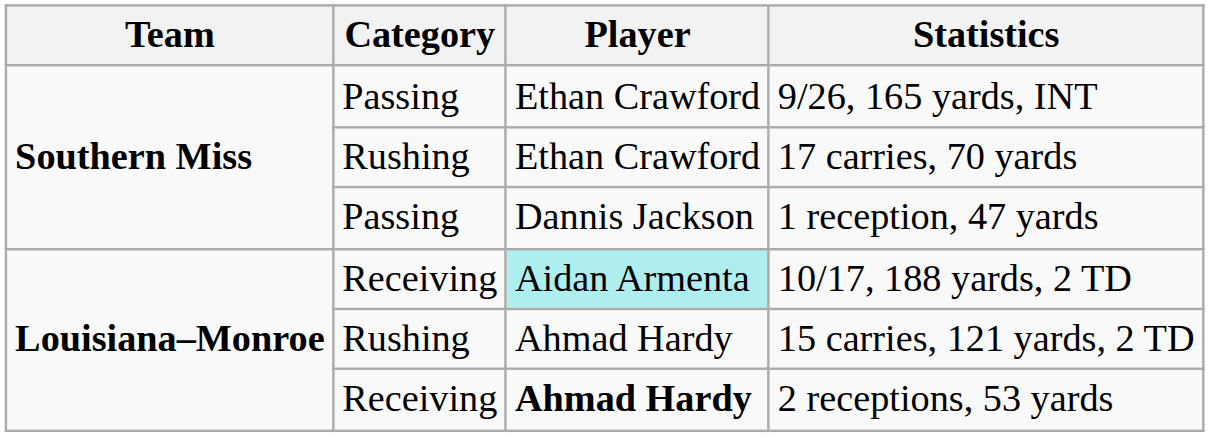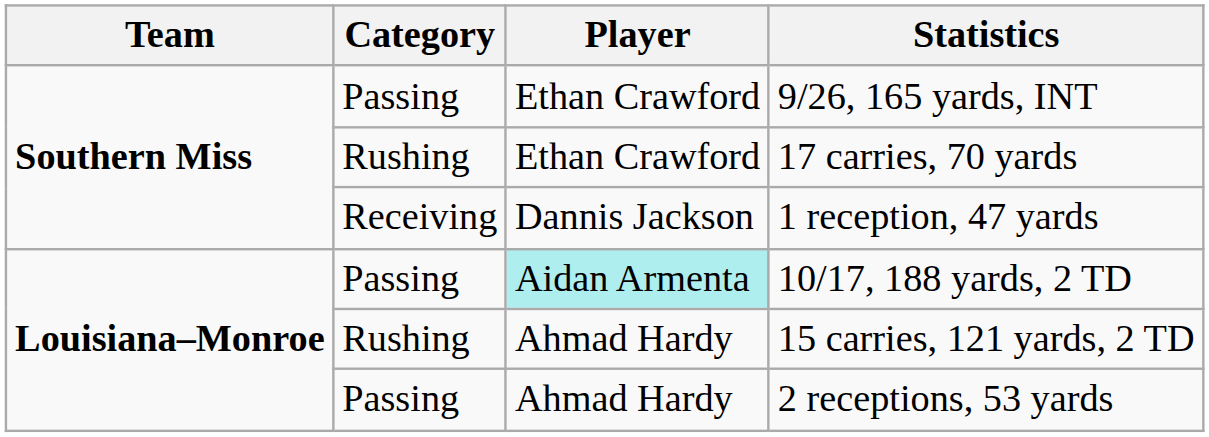(401, 217) Passing -> (420, 217) Receiving
(420, 277) Receiving -> (401, 277) Passing
(420, 398) Receiving -> (401, 398) Passing
(633, 398) bold -> (624, 398) normal
